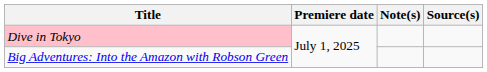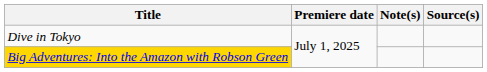(44, 36) pink background -> (44, 36) no background
(148, 57) no background -> (148, 57) gold background
